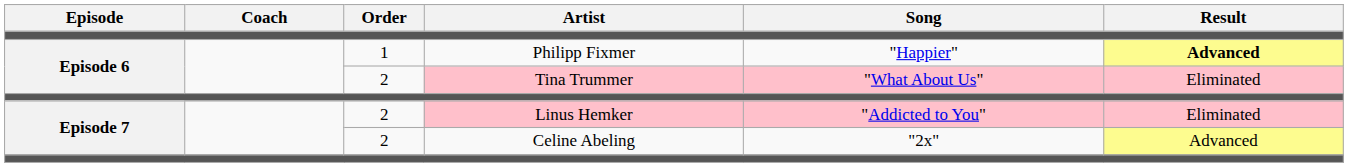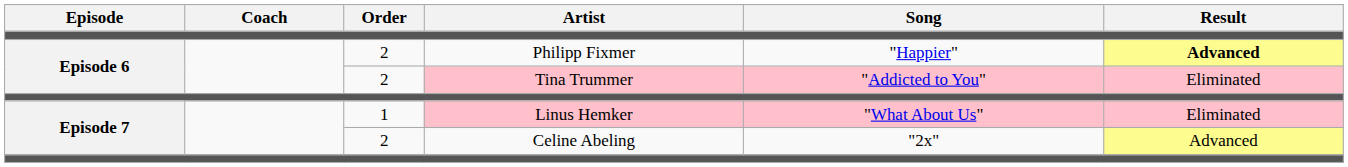(384, 52) 1 -> (384, 52) 2
(924, 79) "What About Us" -> (924, 79) "Addicted to You"
(384, 114) 2 -> (384, 114) 1
(924, 114) "Addicted to You" -> (924, 114) "What About Us"
